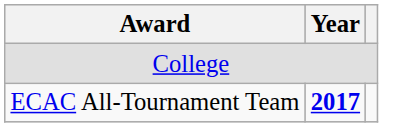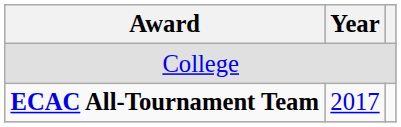(155, 102) normal -> (165, 102) bold
(335, 102) bold -> (355, 102) normal
